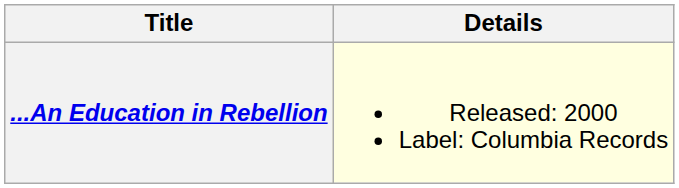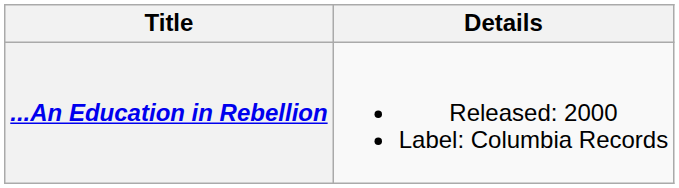(503, 126) lightyellow background -> (503, 126) no background
